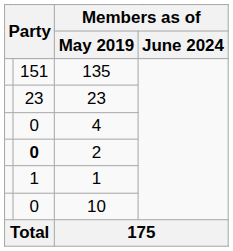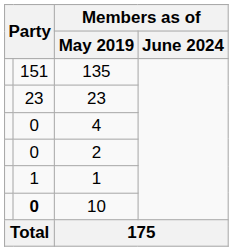(34, 152) bold -> (34, 152) normal
(34, 206) normal -> (34, 206) bold
